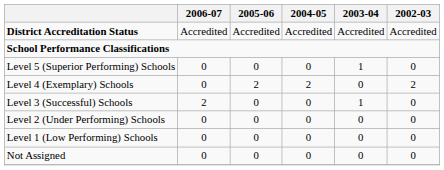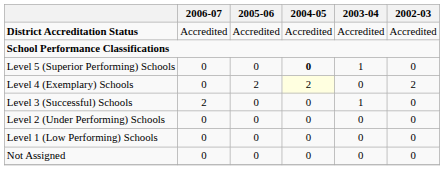(308, 66) normal -> (308, 66) bold
(308, 84) no background -> (308, 84) lightyellow background
